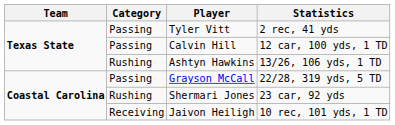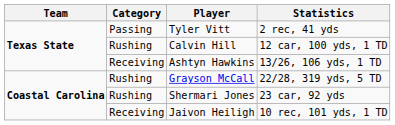(131, 46) Passing -> (131, 46) Rushing
(131, 62) Rushing -> (137, 62) Receiving
(131, 79) Passing -> (131, 79) Rushing
